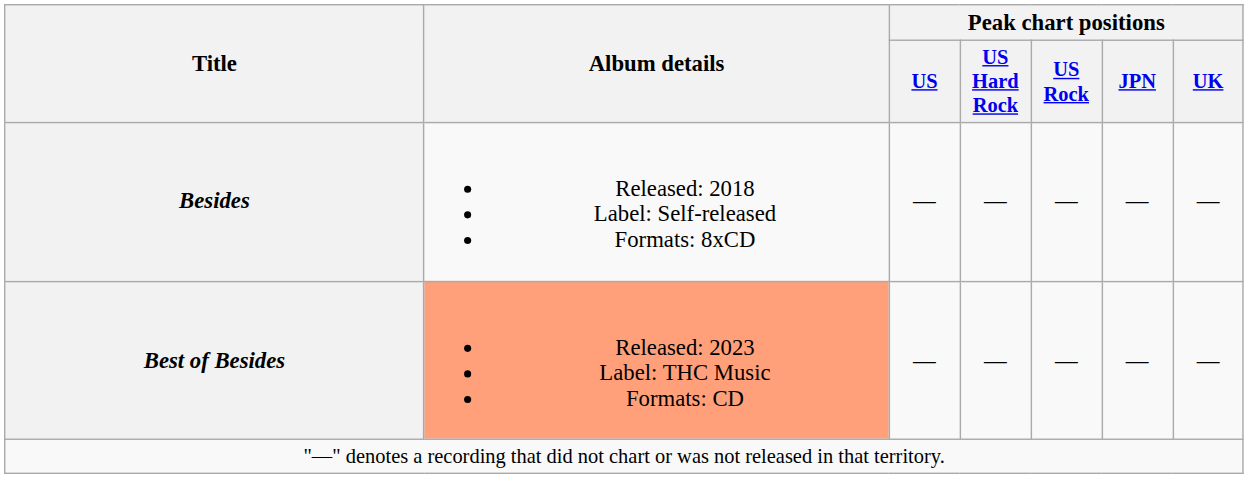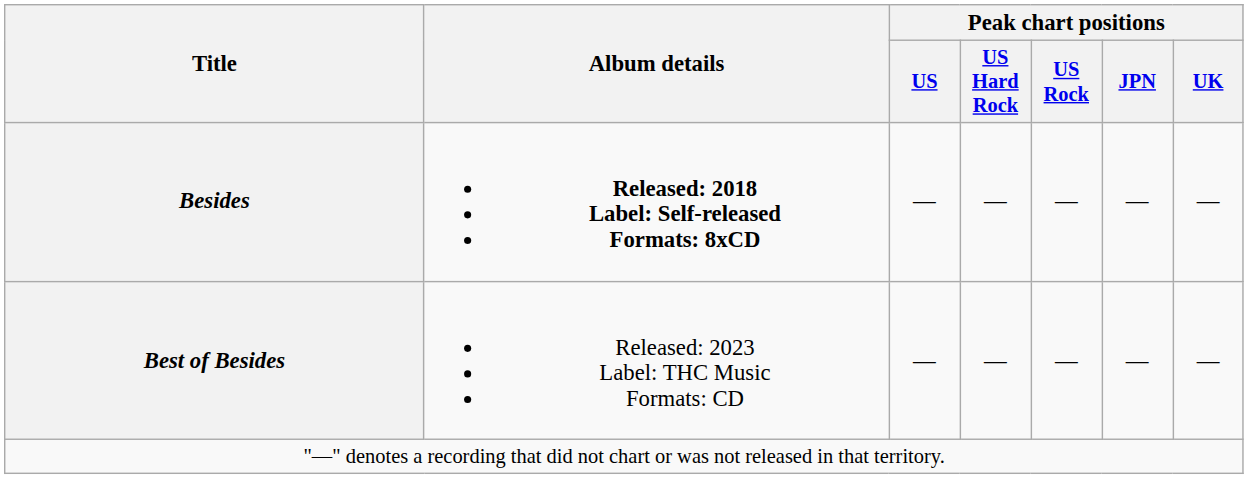(657, 215) normal -> (657, 215) bold
(657, 373) lightsalmon background -> (657, 373) no background
